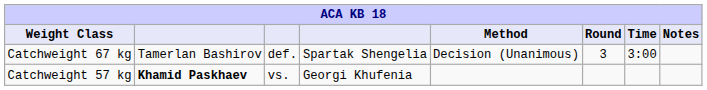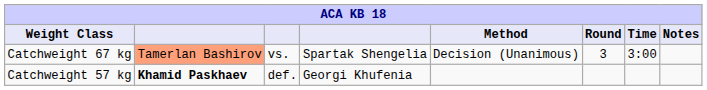(200, 55) no background -> (200, 55) lightsalmon background
(282, 55) def. -> (279, 55) vs.
(279, 75) vs. -> (282, 75) def.
